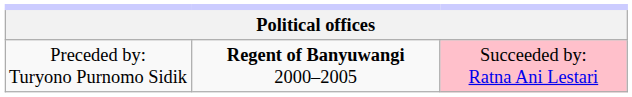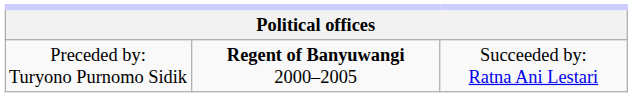(533, 65) pink background -> (533, 65) no background
